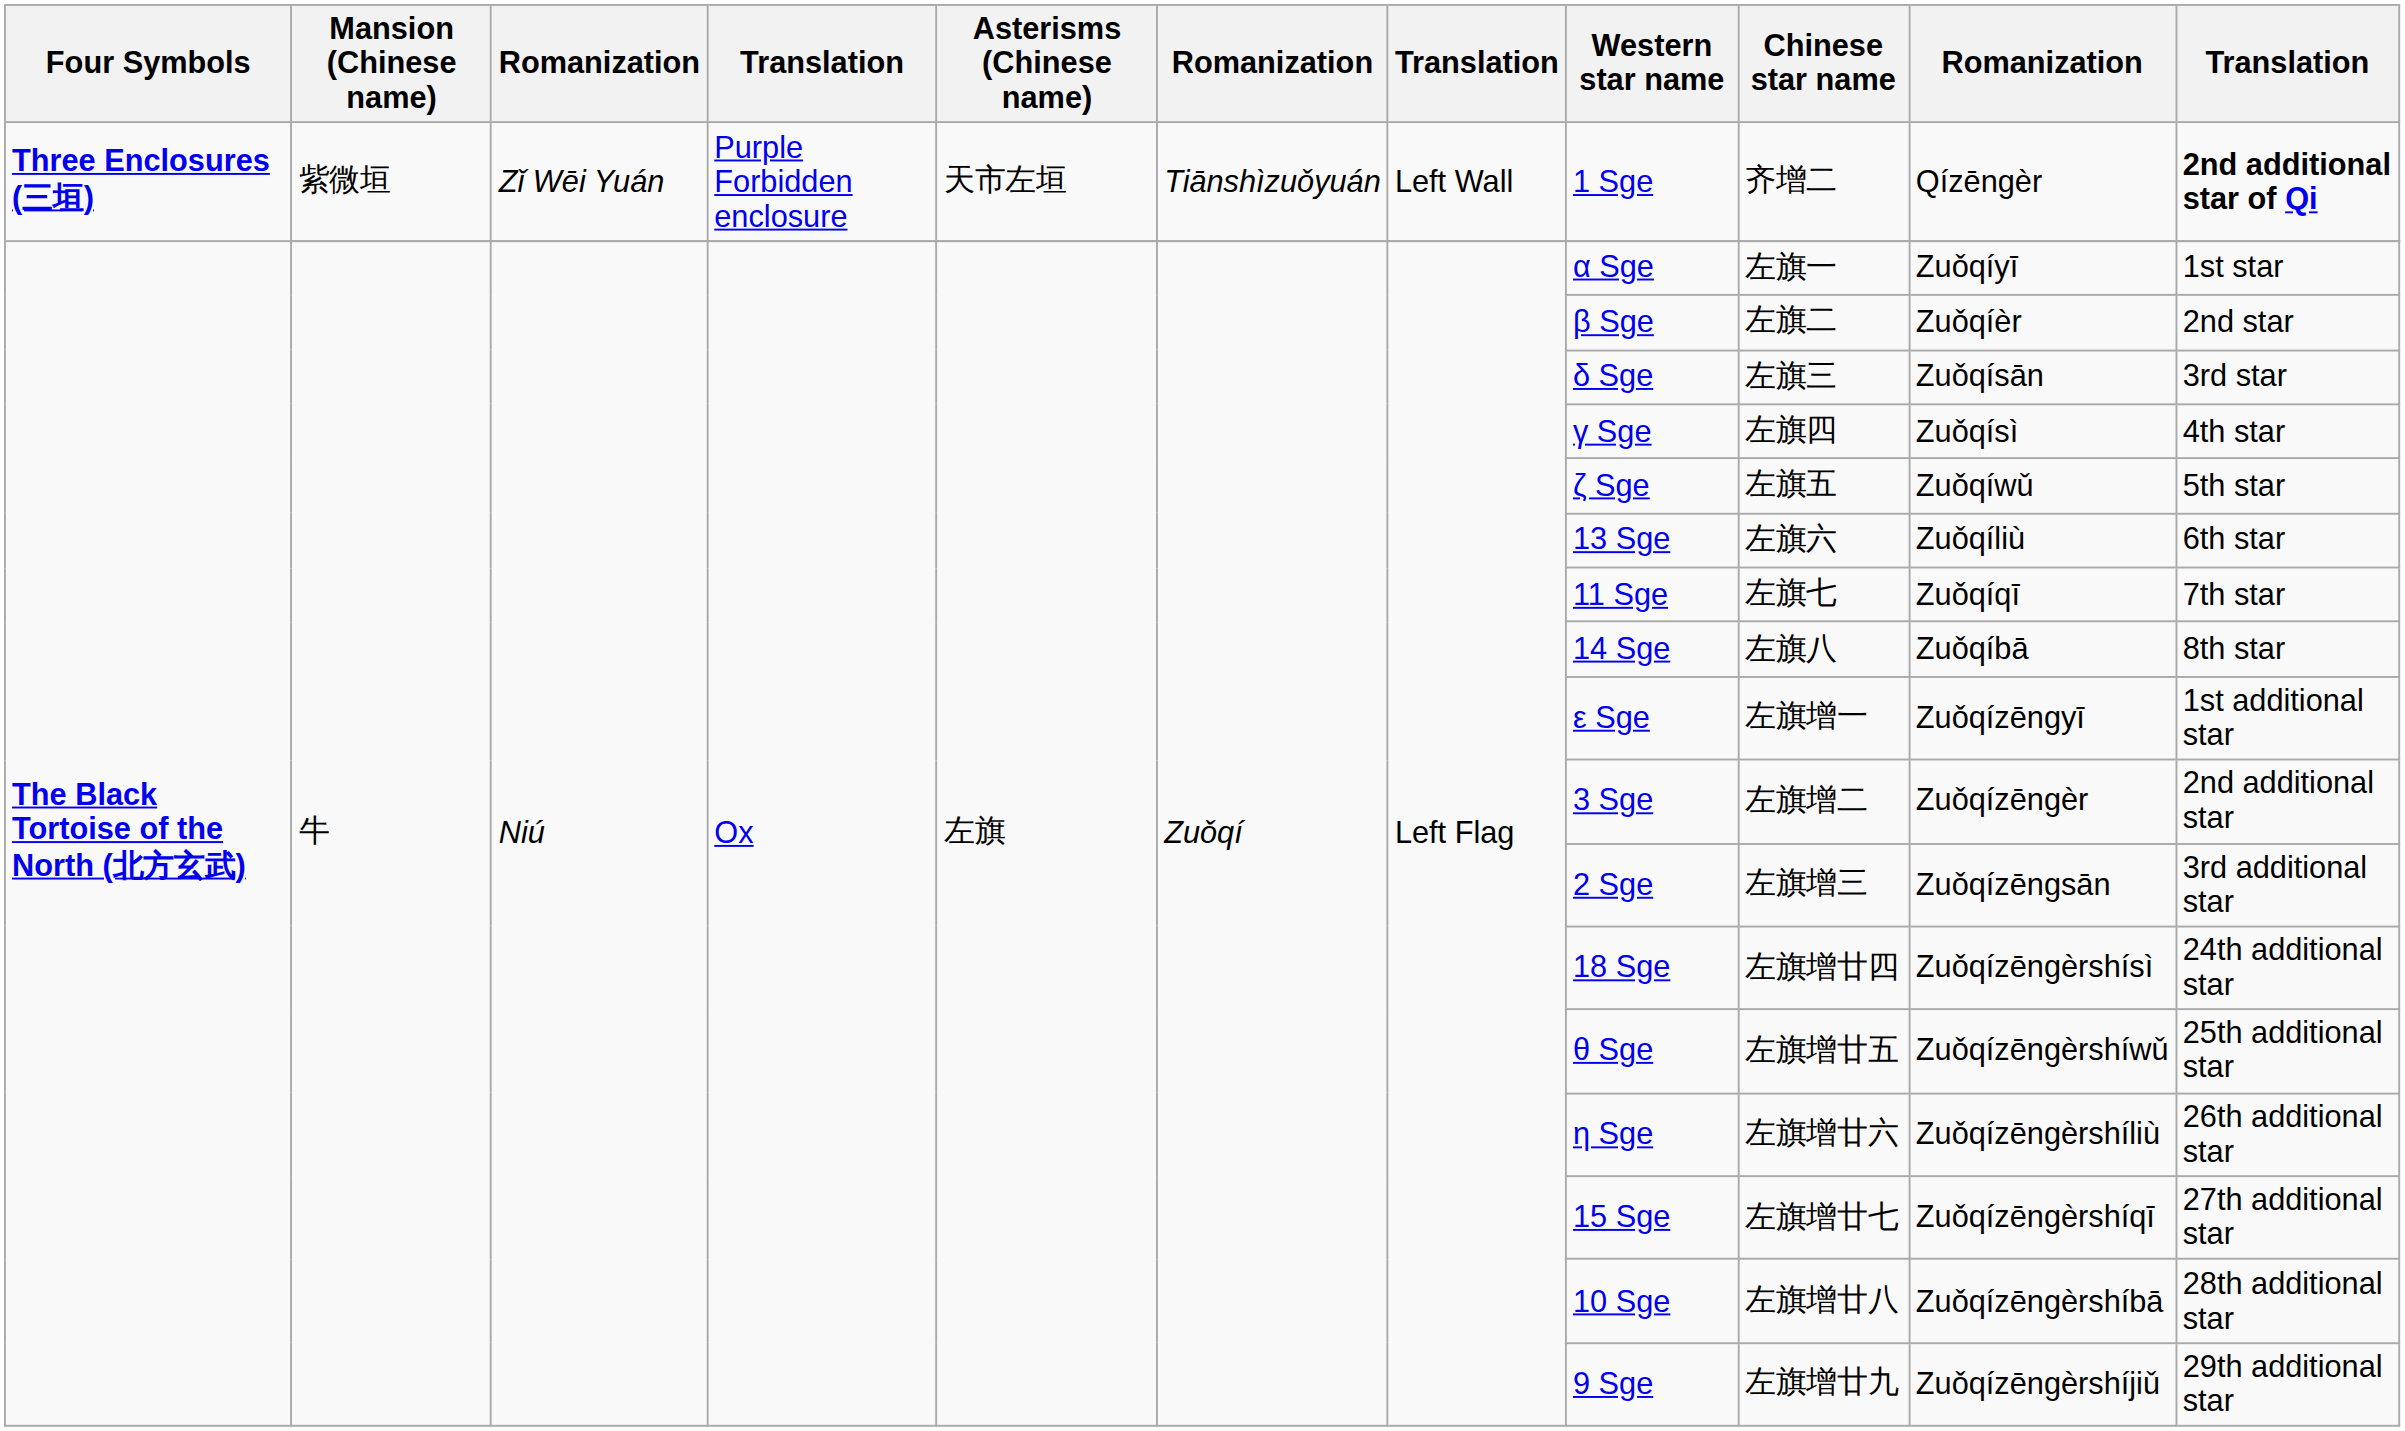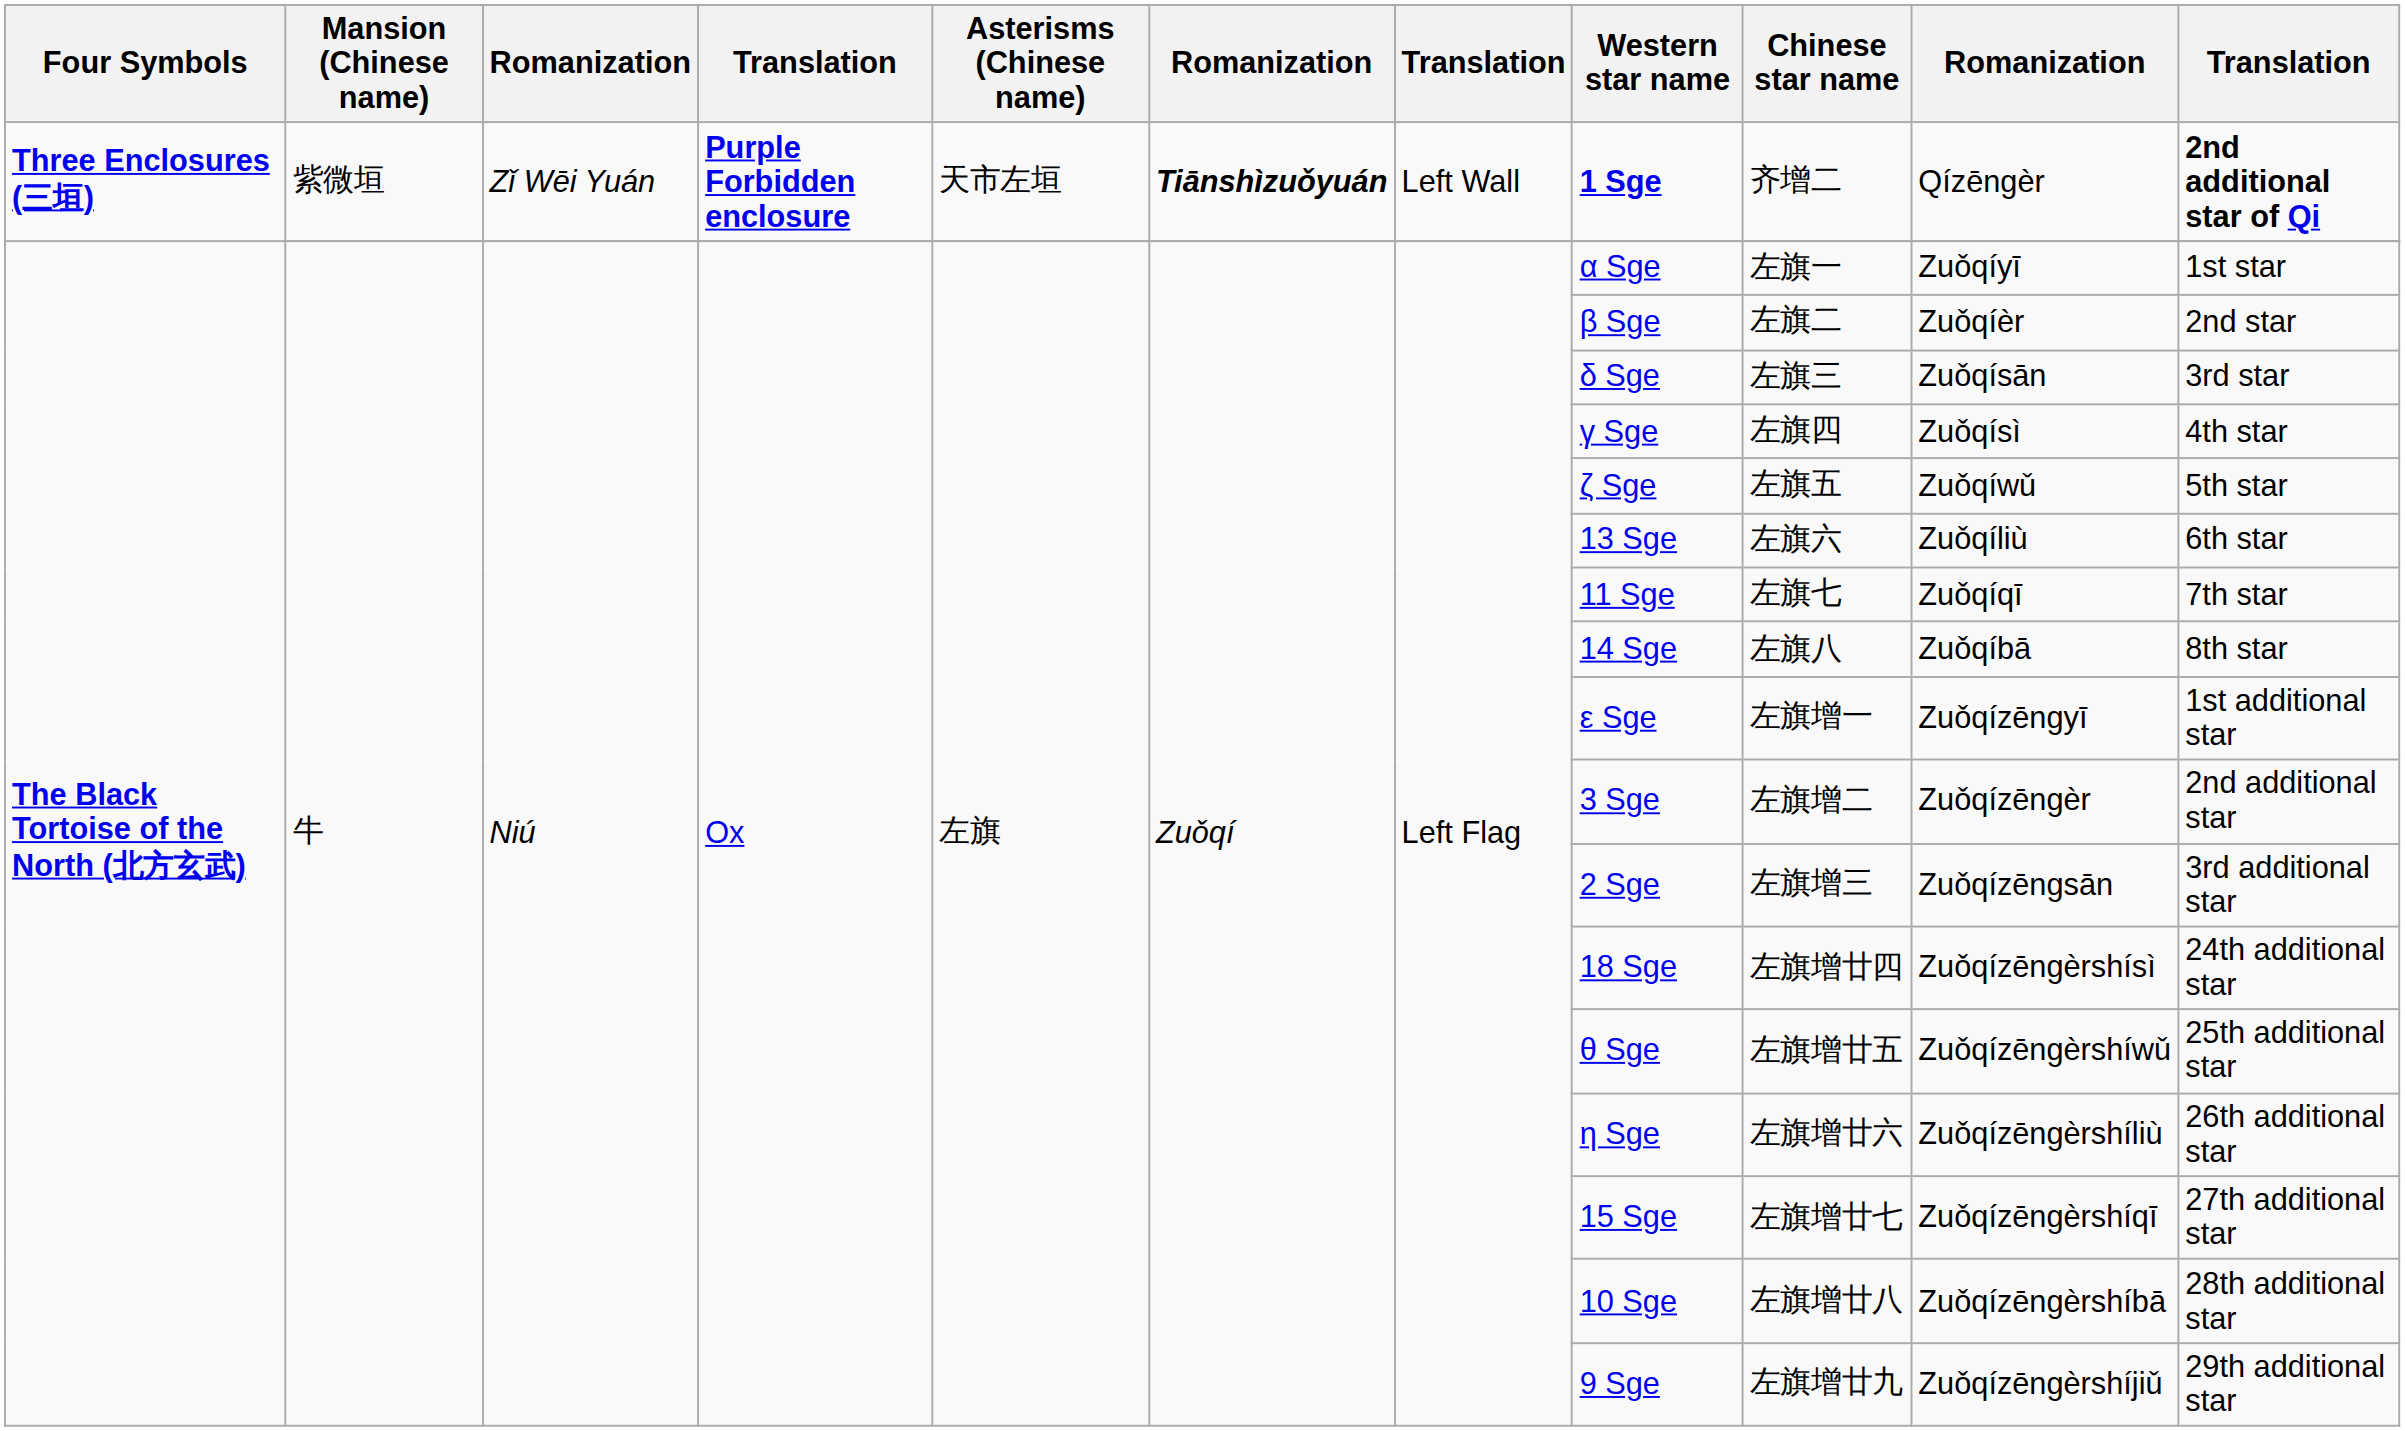(783, 181) normal -> (780, 181) bold
(1272, 181) normal -> (1272, 181) bold
(1613, 181) normal -> (1621, 181) bold
